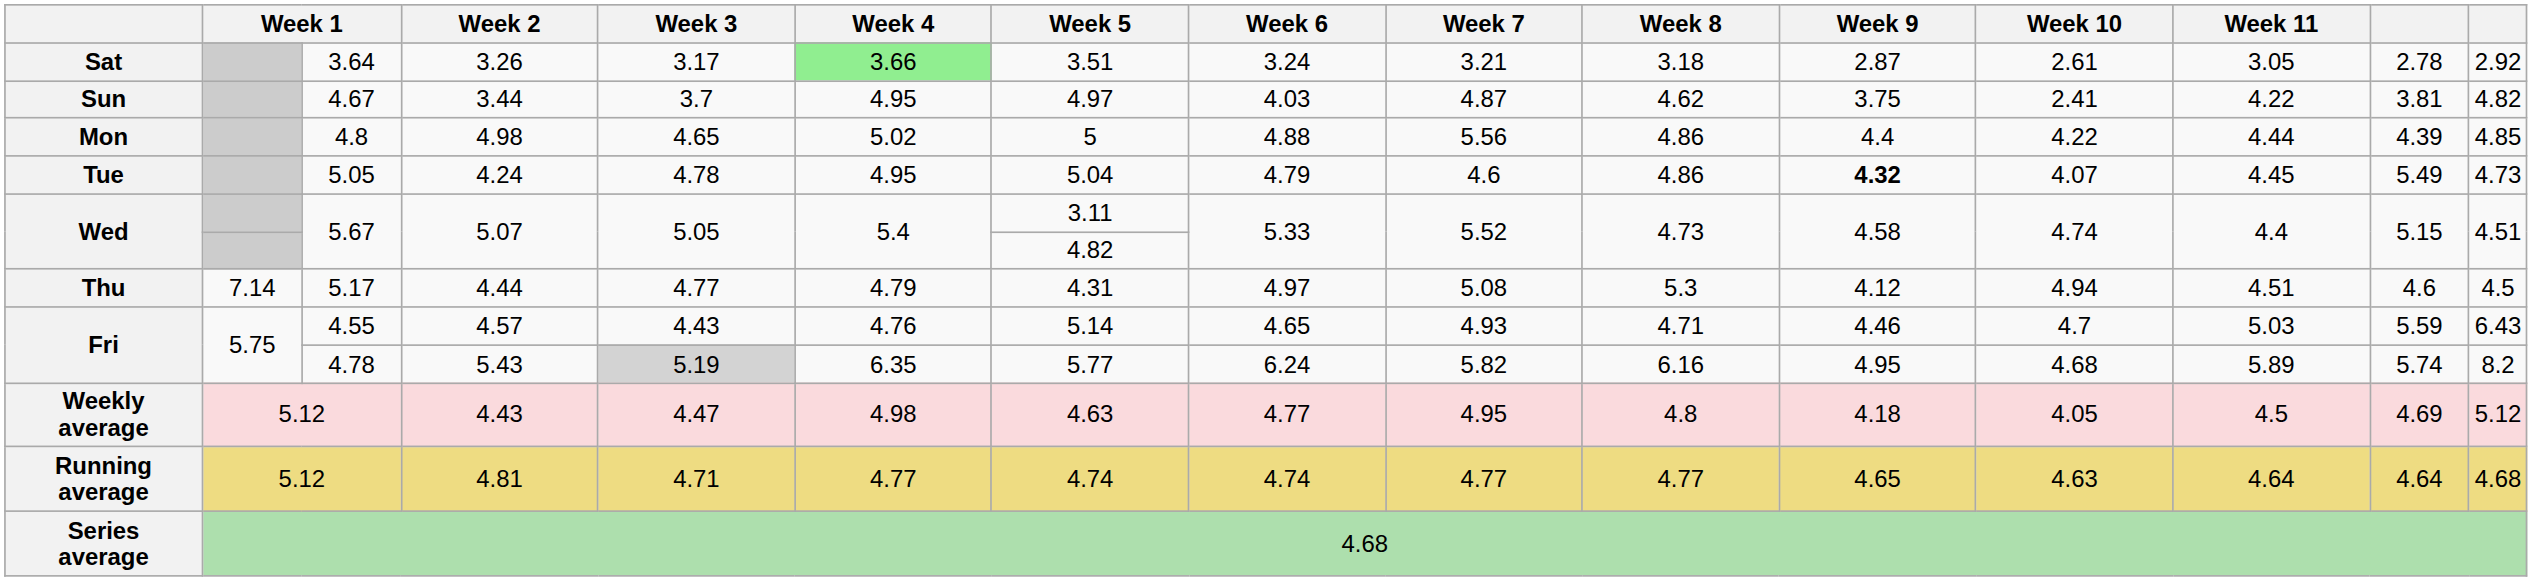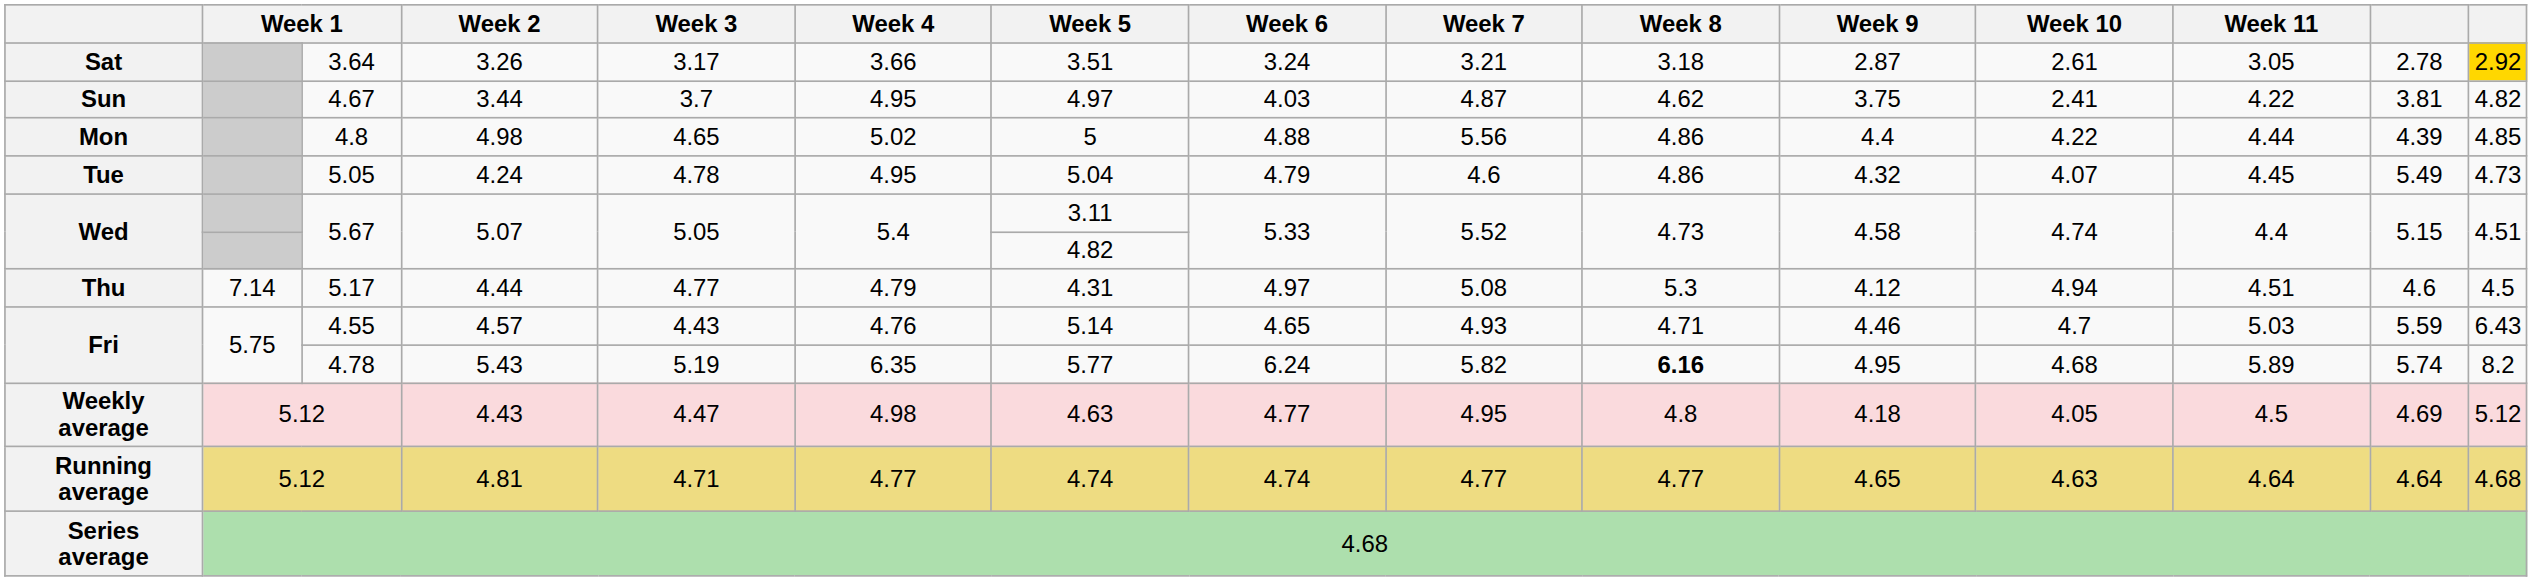(893, 62) lightgreen background -> (893, 62) no background
(2498, 62) no background -> (2498, 62) gold background
(1878, 175) bold -> (1878, 175) normal
(696, 364) lightgrey background -> (696, 364) no background
(1681, 364) normal -> (1681, 364) bold
